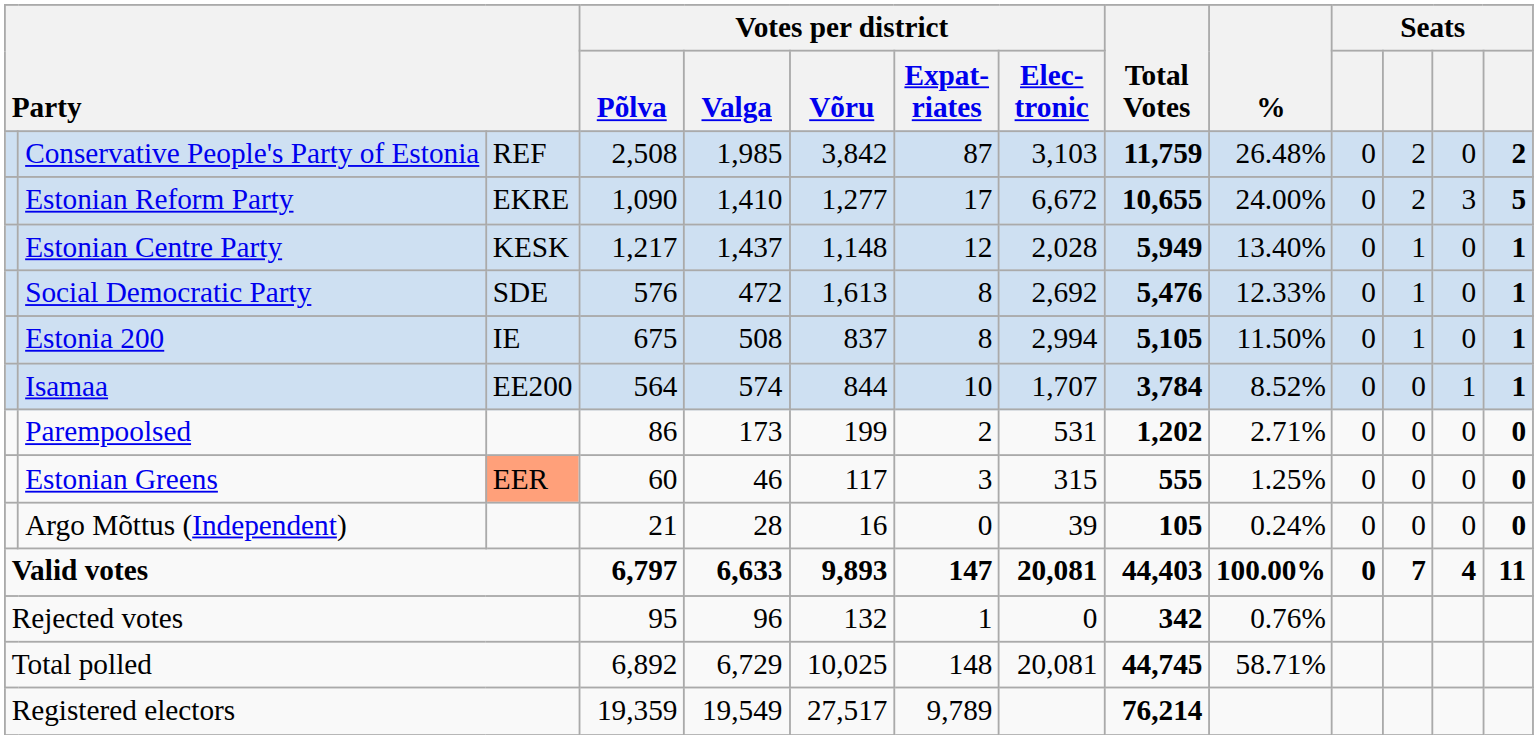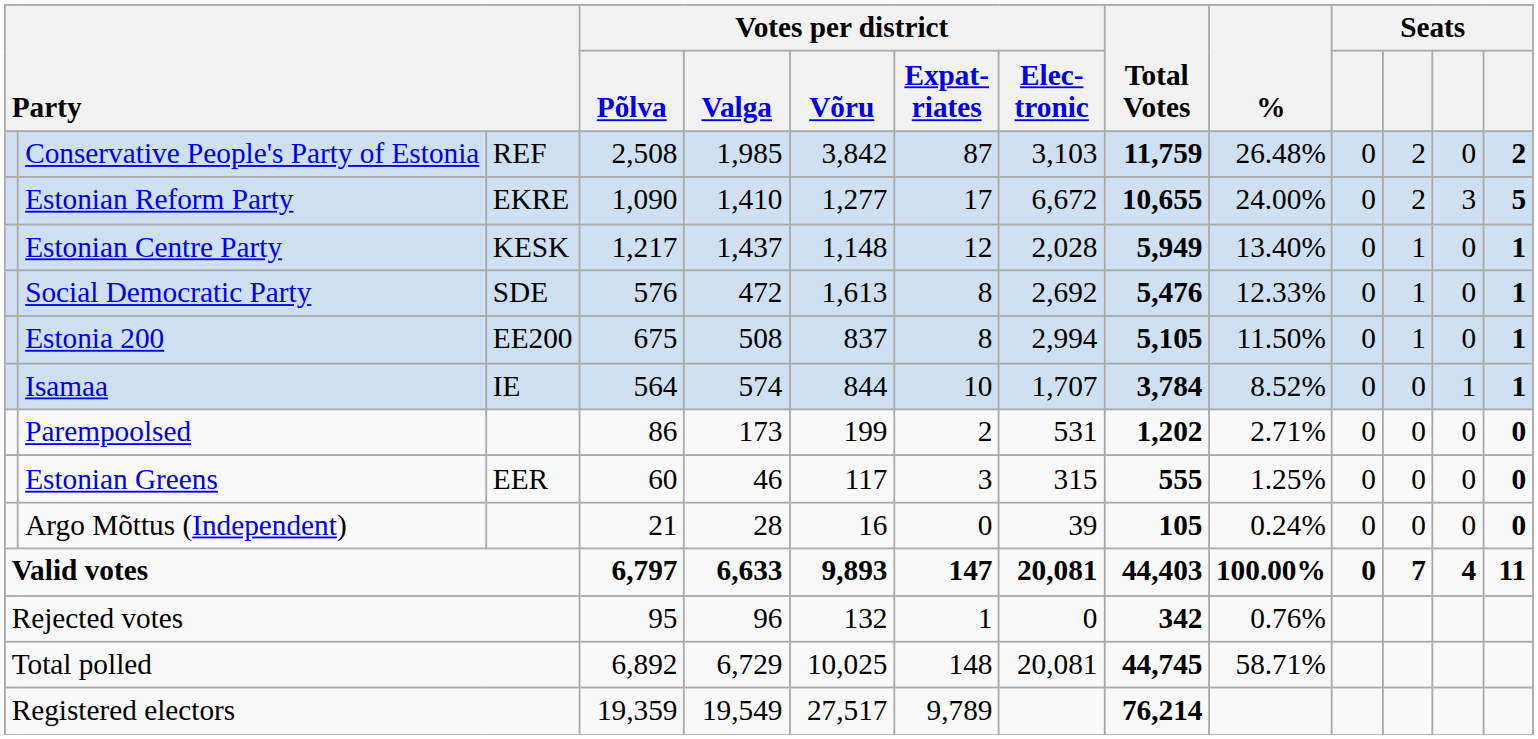(507, 339) IE -> (533, 339) EE200
(533, 385) EE200 -> (507, 385) IE
(520, 478) lightsalmon background -> (520, 478) no background
